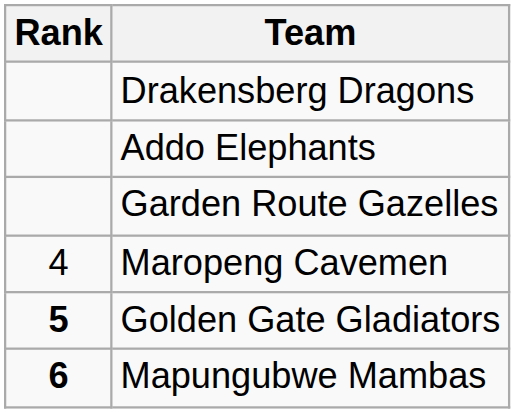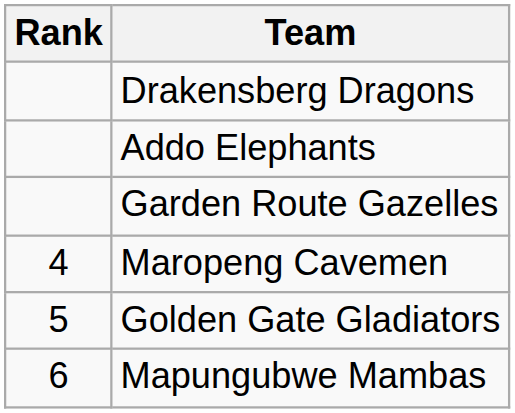(59, 319) bold -> (59, 319) normal
(59, 377) bold -> (59, 377) normal
